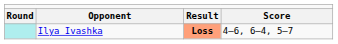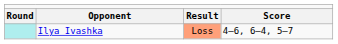(202, 32) bold -> (202, 32) normal
